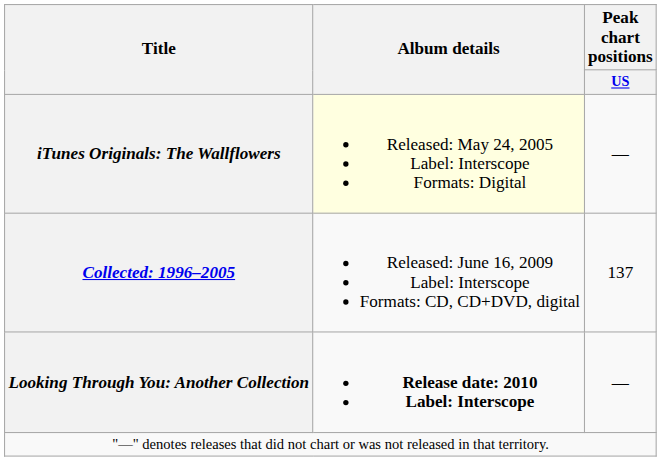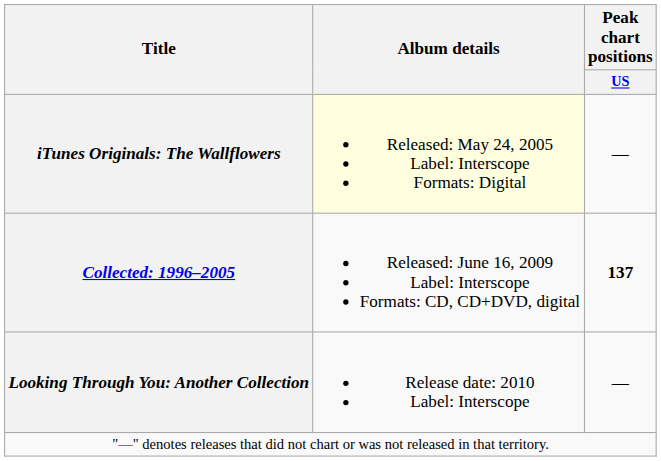(620, 272) normal -> (620, 272) bold
(449, 392) bold -> (449, 392) normal
